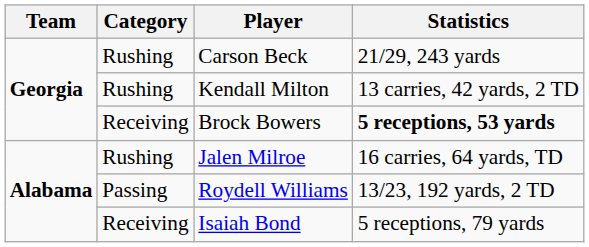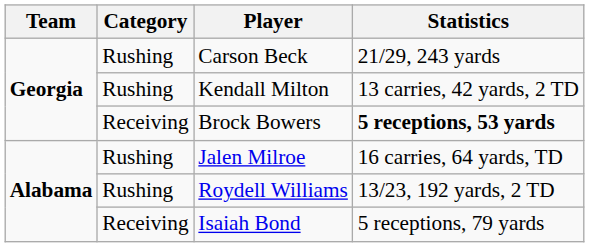(135, 190) Passing -> (138, 190) Rushing
